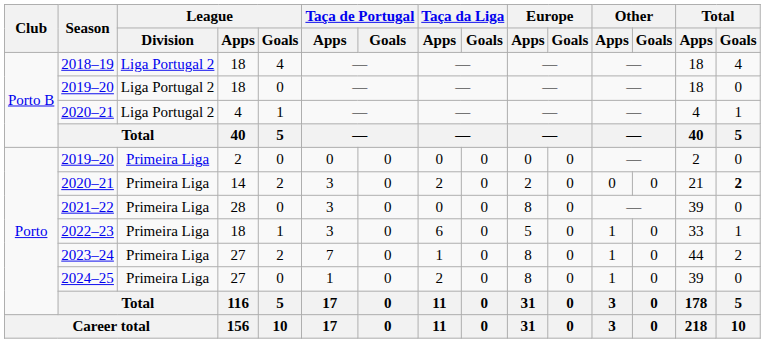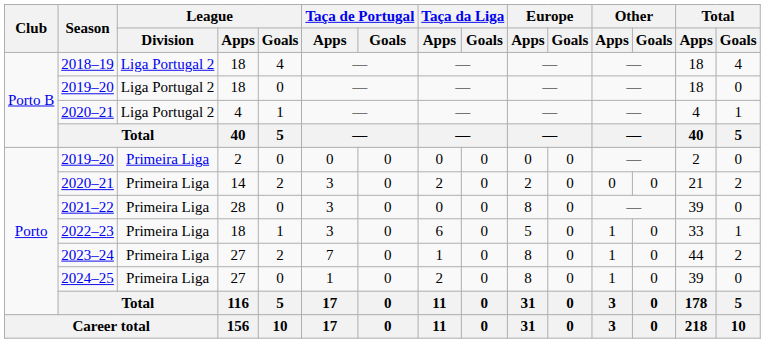(738, 183) bold -> (738, 183) normal
